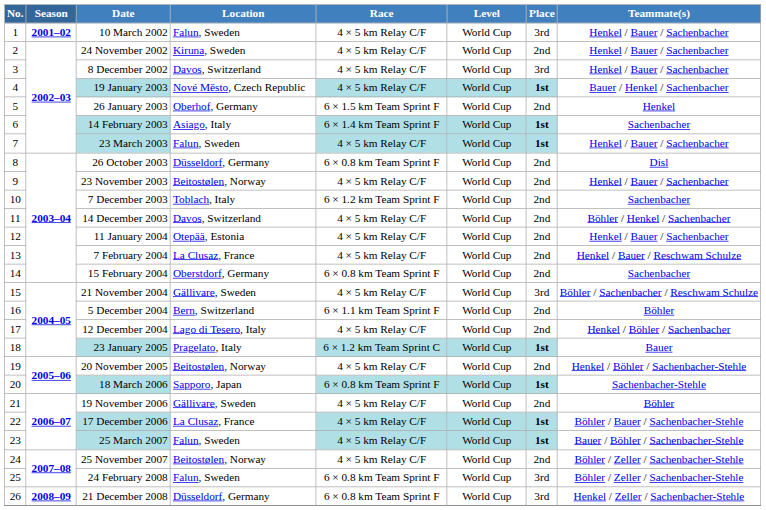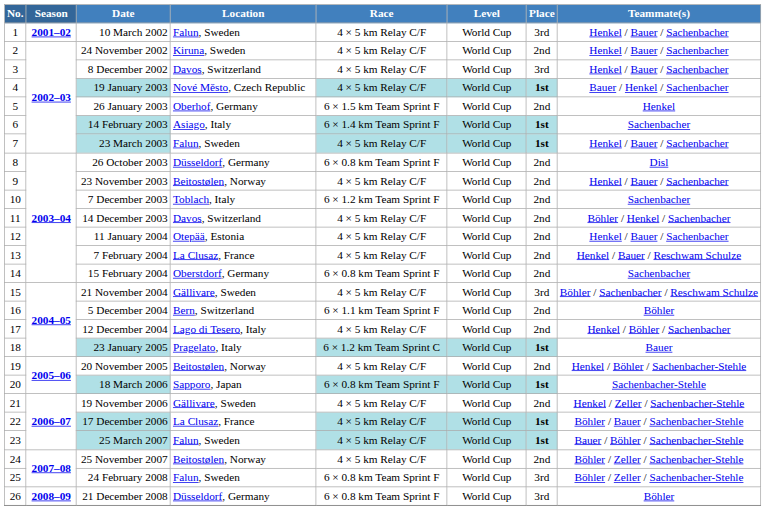(659, 403) Böhler -> (659, 403) Henkel / Zeller / Sachenbacher-Stehle
(659, 496) Henkel / Zeller / Sachenbacher-Stehle -> (659, 496) Böhler
